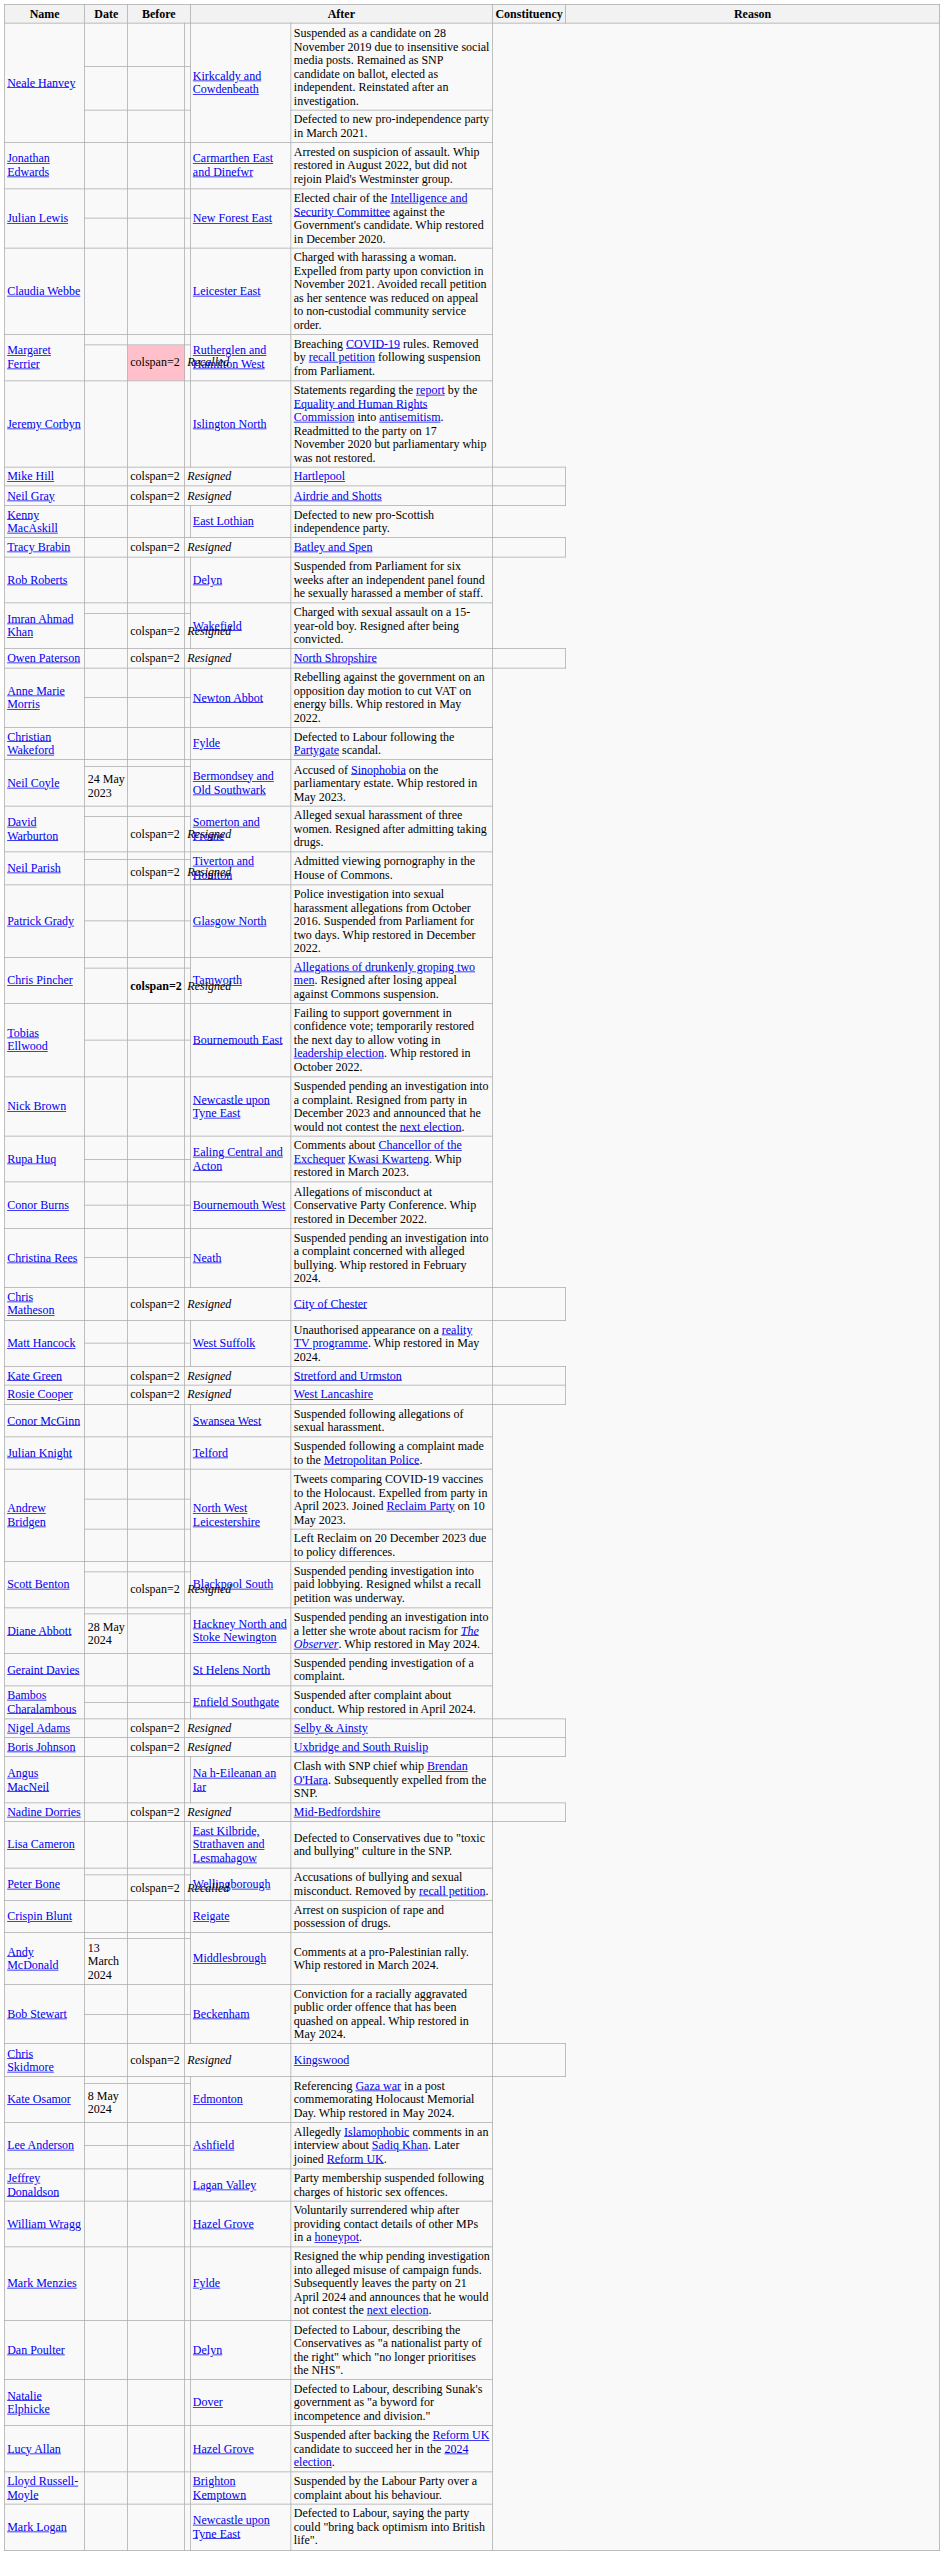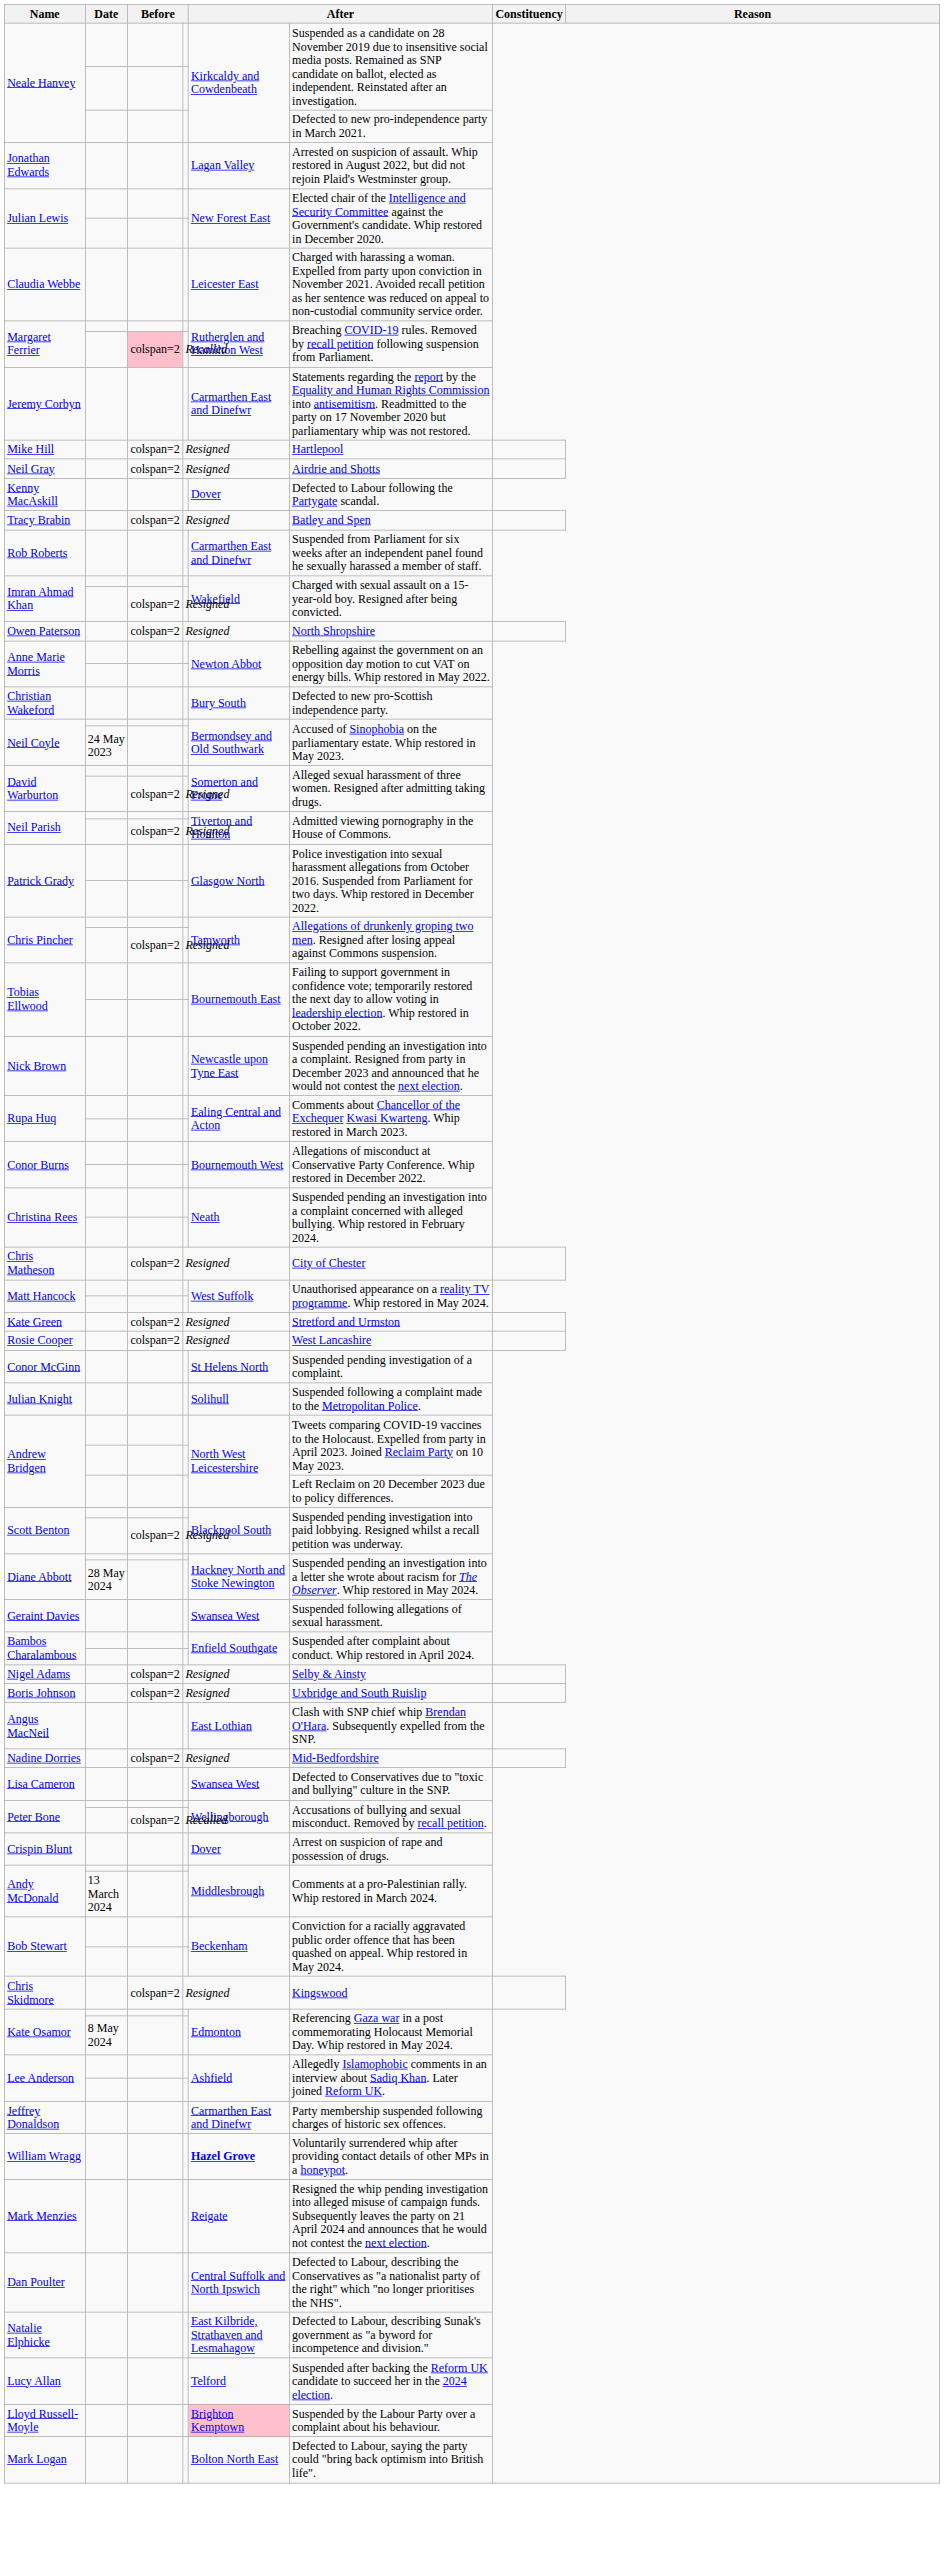(233, 165) Carmarthen East and Dinefwr -> (223, 165) Lagan Valley
(230, 423) Islington North -> (231, 403) Carmarthen East and Dinefwr
(223, 521) East Lothian -> (206, 494) Dover
(364, 521) Defected to new pro-Scottish independence party. -> (372, 494) Defected to Labour following the Partygate scandal.
(208, 579) Delyn -> (231, 552) Carmarthen East and Dinefwr
(207, 743) Fylde -> (218, 703) Bury South
(374, 743) Defected to Labour following the Partygate scandal. -> (362, 703) Defected to new pro-Scottish independence party.
(156, 985) bold -> (155, 945) normal
(227, 1420) Swansea West -> (230, 1366) St Helens North
(379, 1420) Suspended following allegations of sexual harassment. -> (382, 1366) Suspended pending investigation of a complaint.
(210, 1453) Telford -> (210, 1399) Solihull
(232, 1669) St Helens North -> (225, 1615) Swansea West
(384, 1669) Suspended pending investigation of a complaint. -> (377, 1615) Suspended following allegations of sexual harassment.
(235, 1779) Na h-Eileanan an Iar -> (221, 1725) East Lothian
(229, 1844) East Kilbride, Strathaven and Lesmahagow -> (225, 1784) Swansea West
(211, 1916) Reigate -> (206, 1849) Dover
(225, 2184) Lagan Valley -> (231, 2117) Carmarthen East and Dinefwr
(223, 2224) normal -> (223, 2156) bold
(207, 2283) Fylde -> (209, 2216) Reigate
(208, 2349) Delyn -> (238, 2282) Central Suffolk and North Ipswich
(208, 2402) Dover -> (227, 2335) East Kilbride, Strathaven and Lesmahagow
(223, 2448) Hazel Grove -> (208, 2381) Telford
(220, 2488) no background -> (218, 2420) pink background
(231, 2527) Newcastle upon Tyne East -> (235, 2459) Bolton North East
